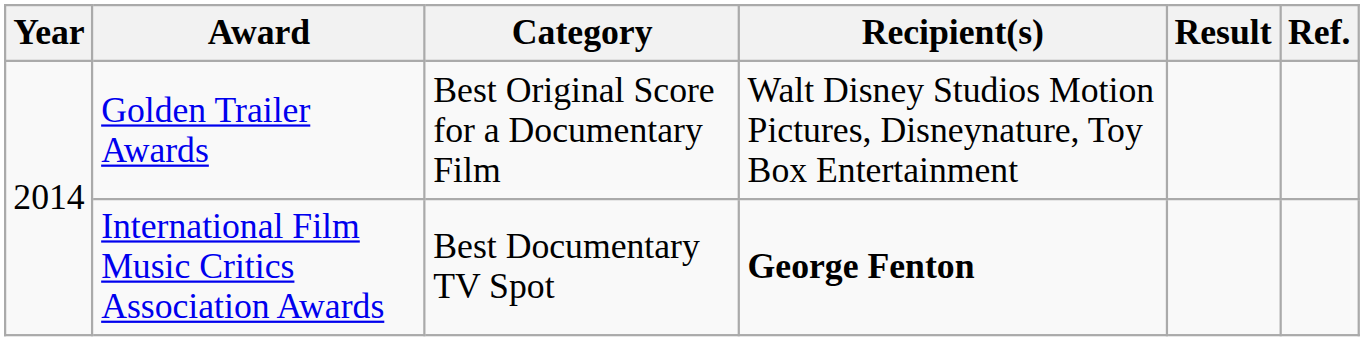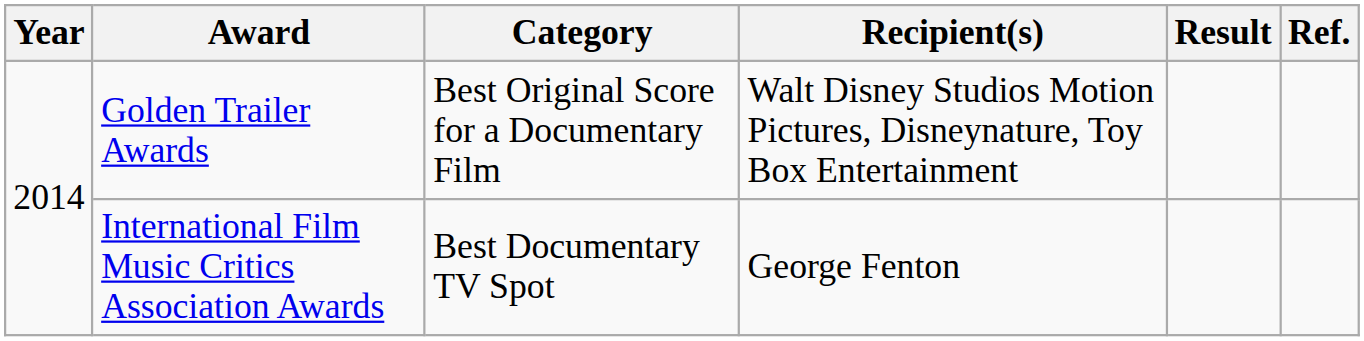(861, 266) bold -> (854, 266) normal
